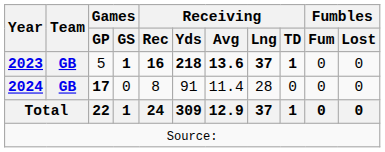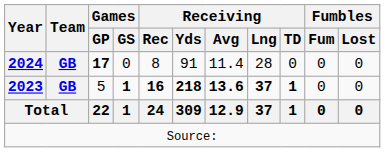rows swapped: (26, 64) <-> (26, 88)
